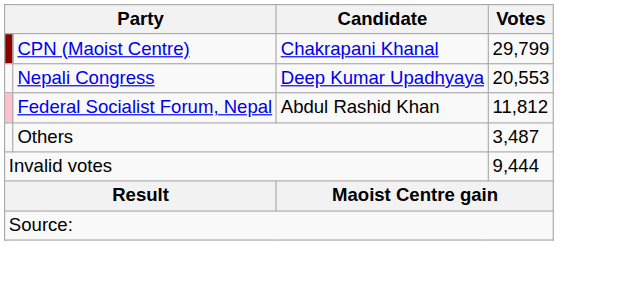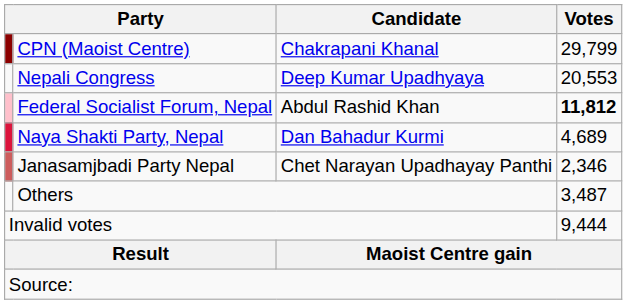(520, 107) normal -> (589, 107) bold
+ row: (120, 136)
+ row: (126, 166)
